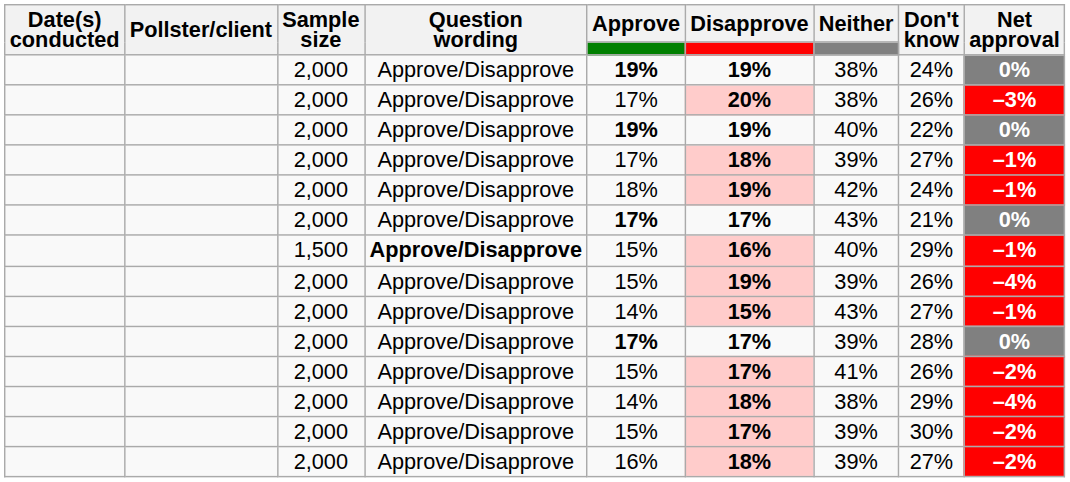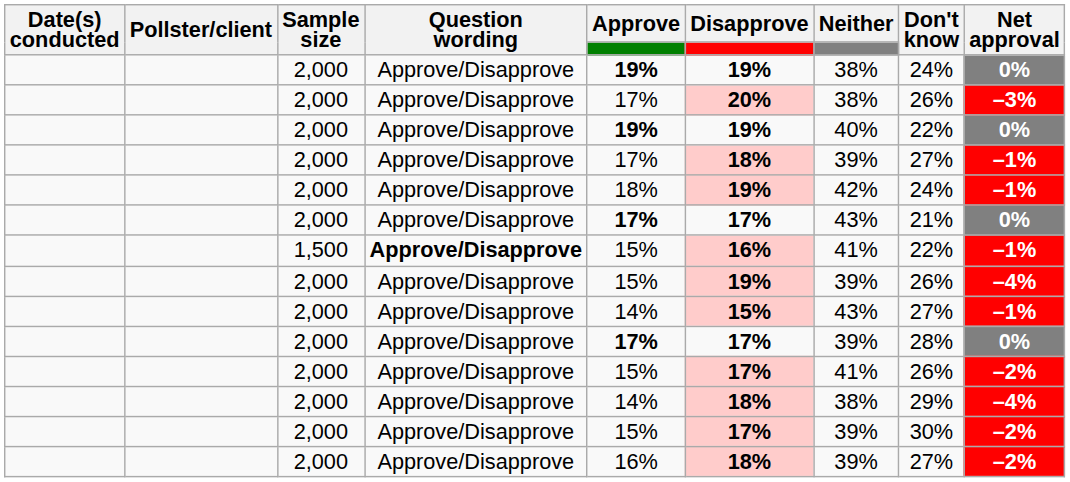(856, 250) 40% -> (856, 250) 41%
(931, 250) 29% -> (931, 250) 22%
